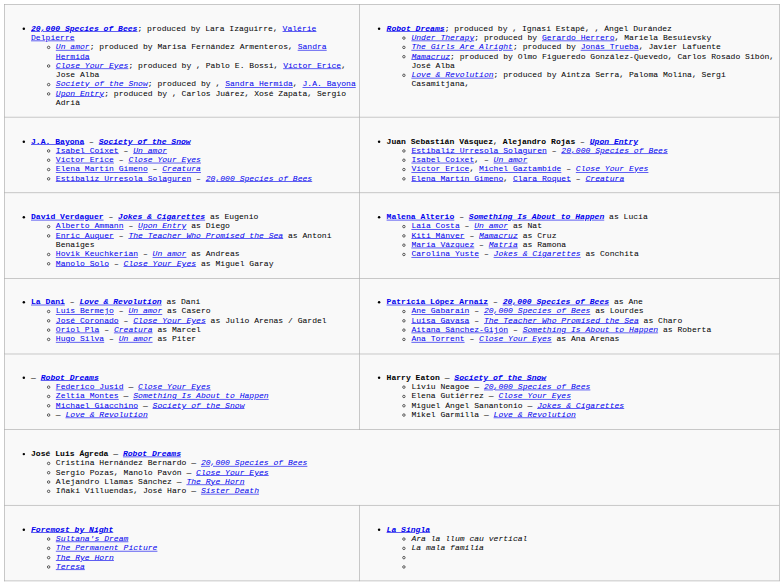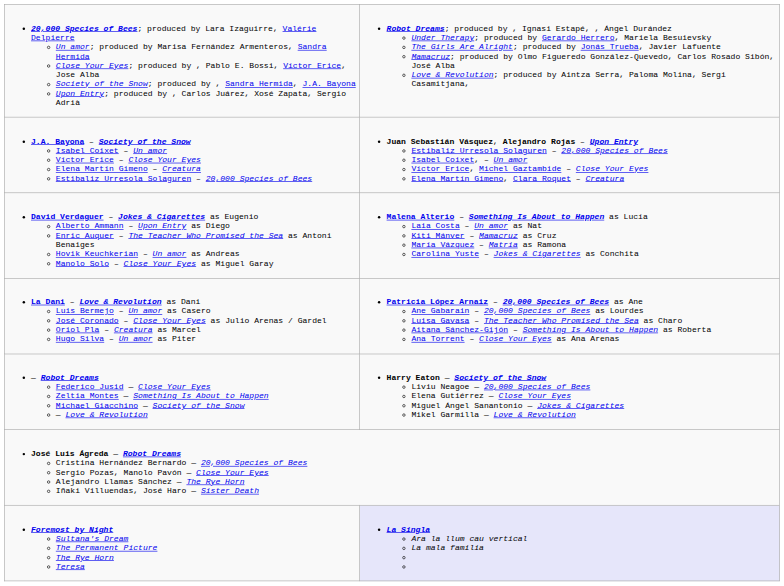(570, 548) no background -> (570, 548) lavender background
